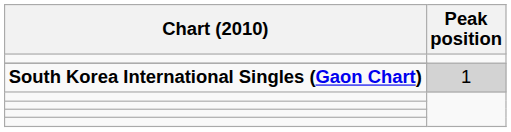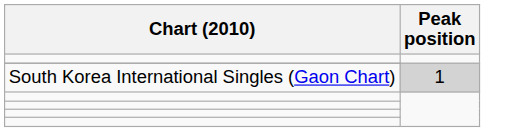(215, 77) bold -> (202, 77) normal
